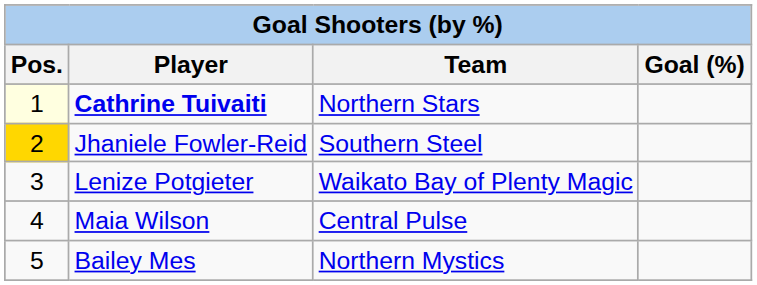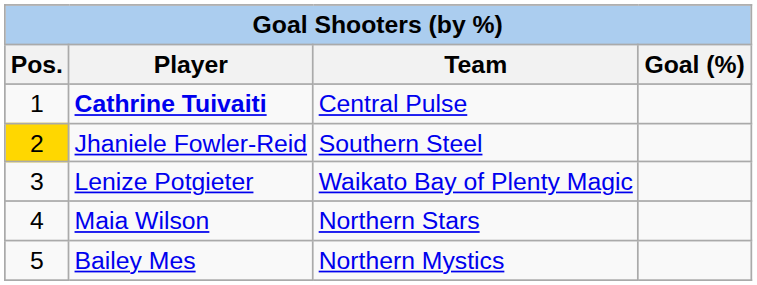(37, 103) lightyellow background -> (37, 103) no background
(399, 103) Northern Stars -> (393, 103) Central Pulse
(393, 221) Central Pulse -> (399, 221) Northern Stars
